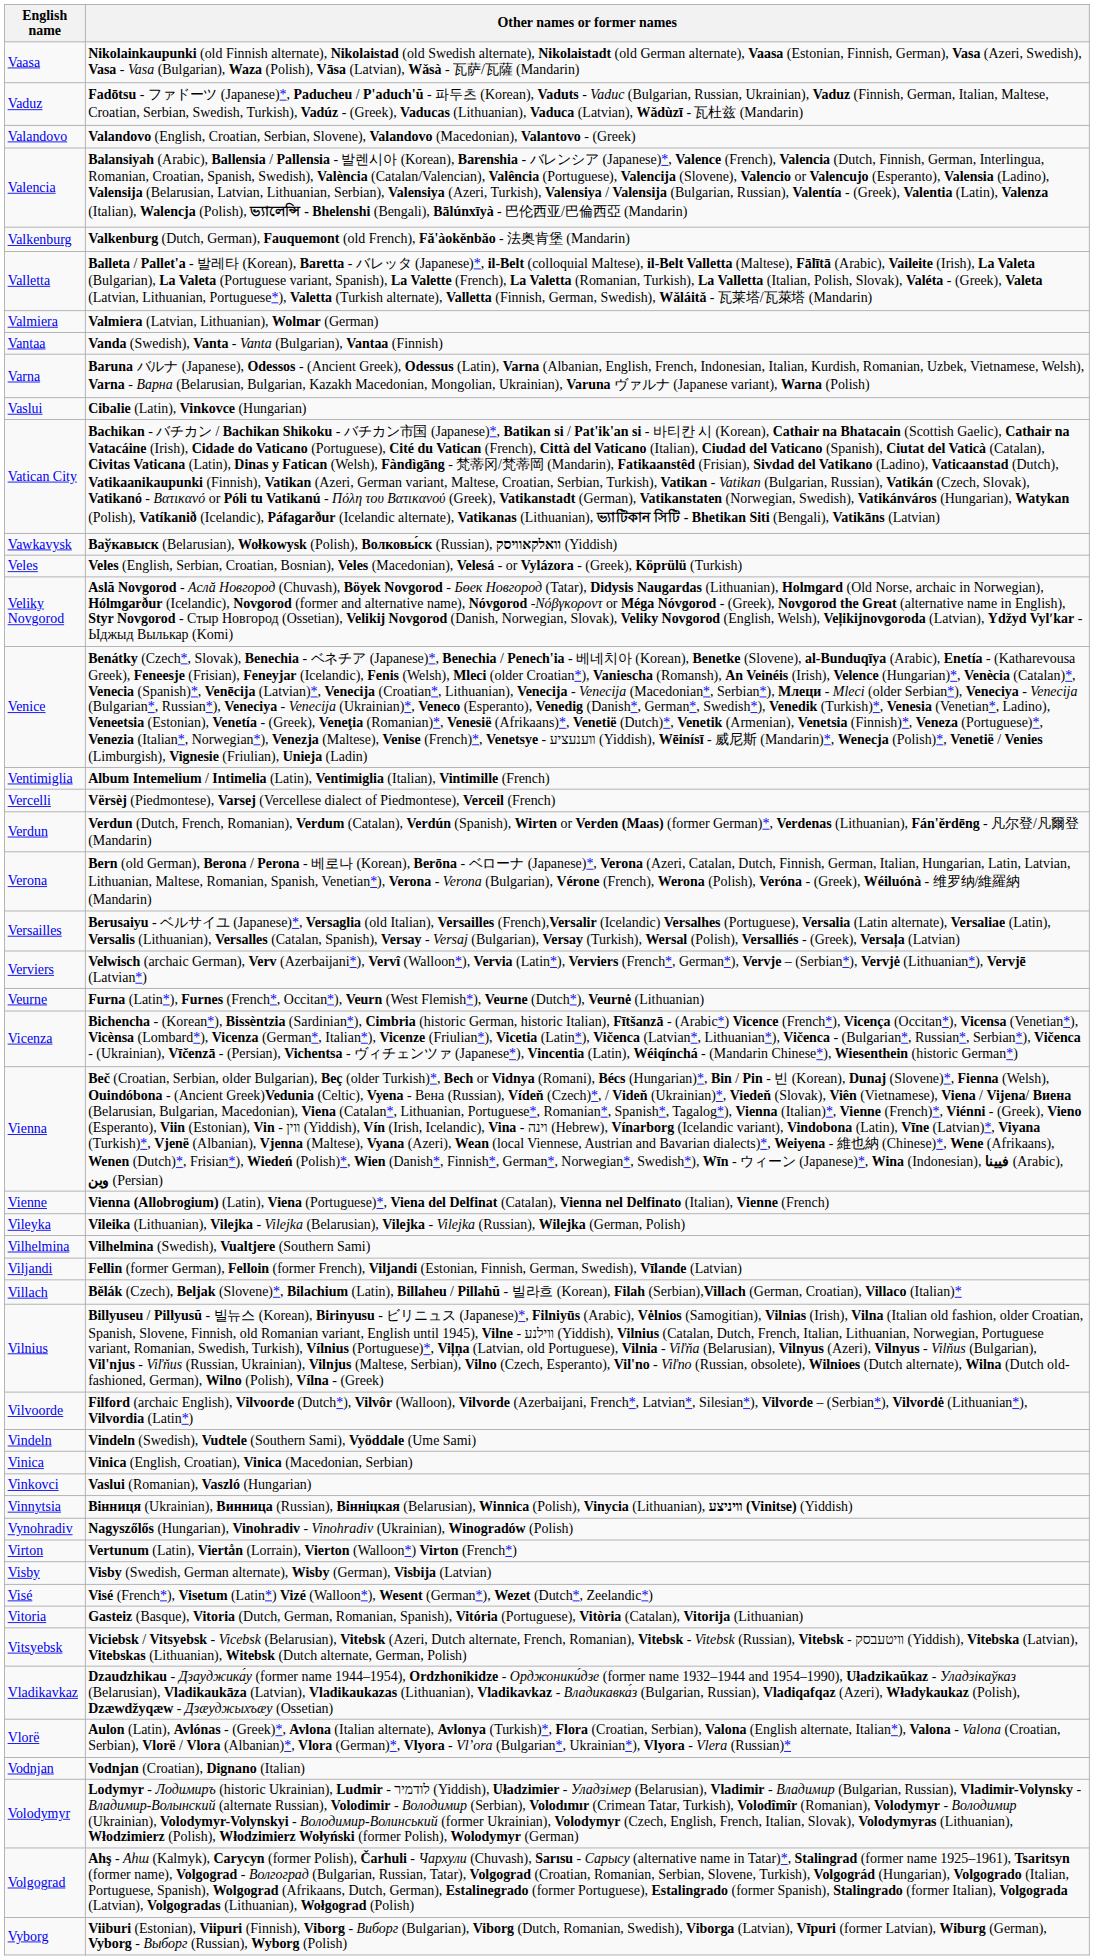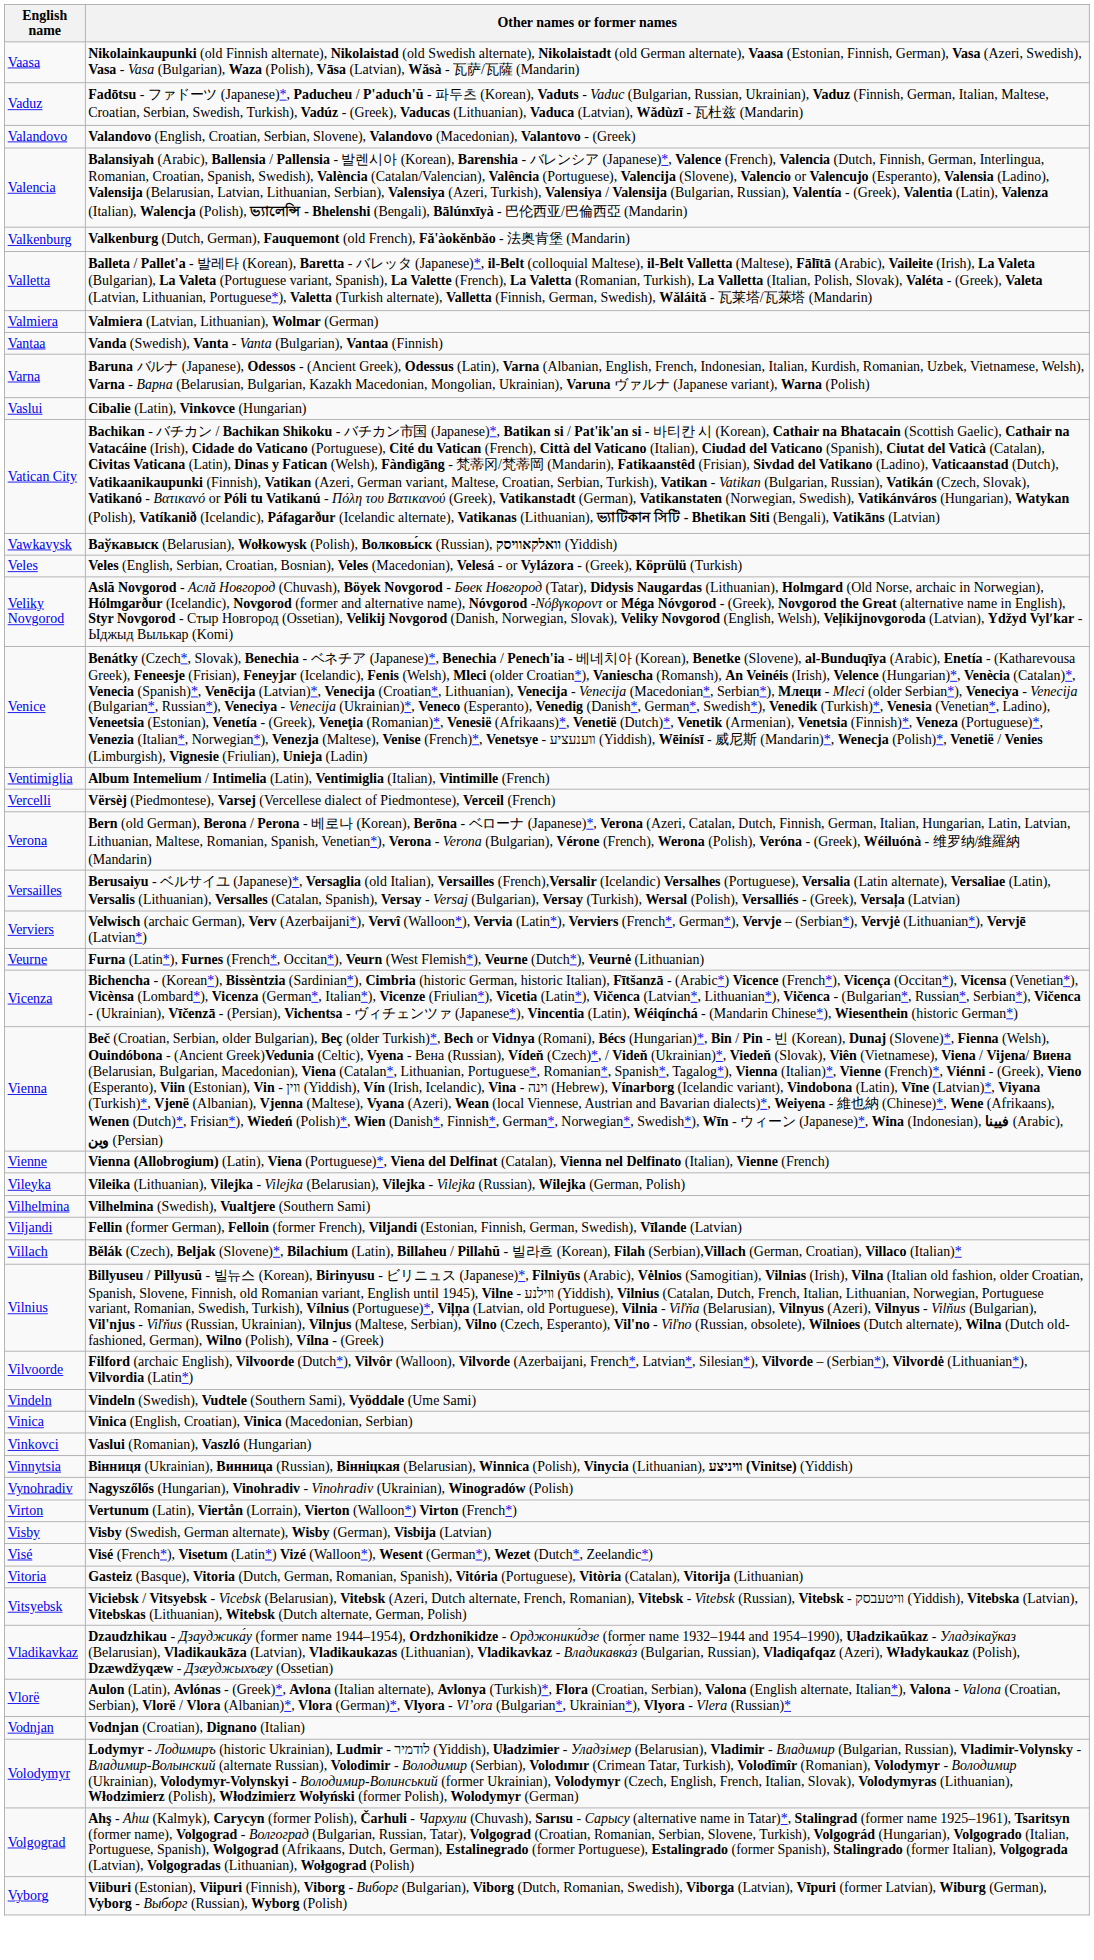- row: (28, 831)
